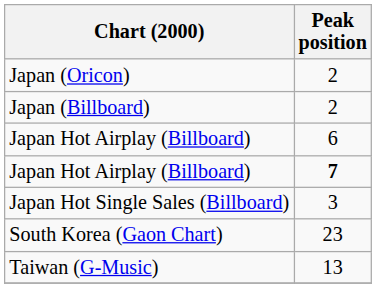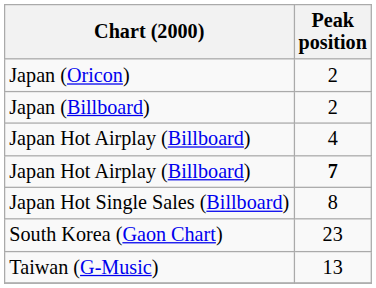(333, 139) 6 -> (333, 139) 4
(333, 203) 3 -> (333, 203) 8
